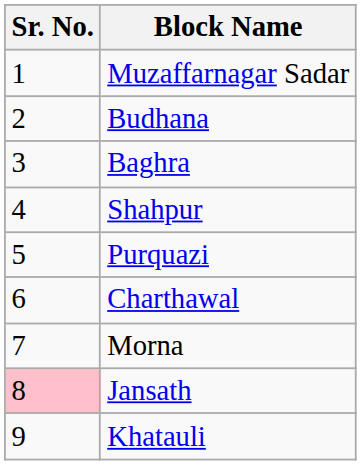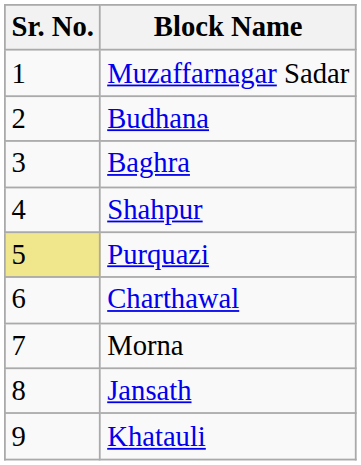(19, 254) no background -> (19, 254) khaki background
(19, 390) pink background -> (19, 390) no background
